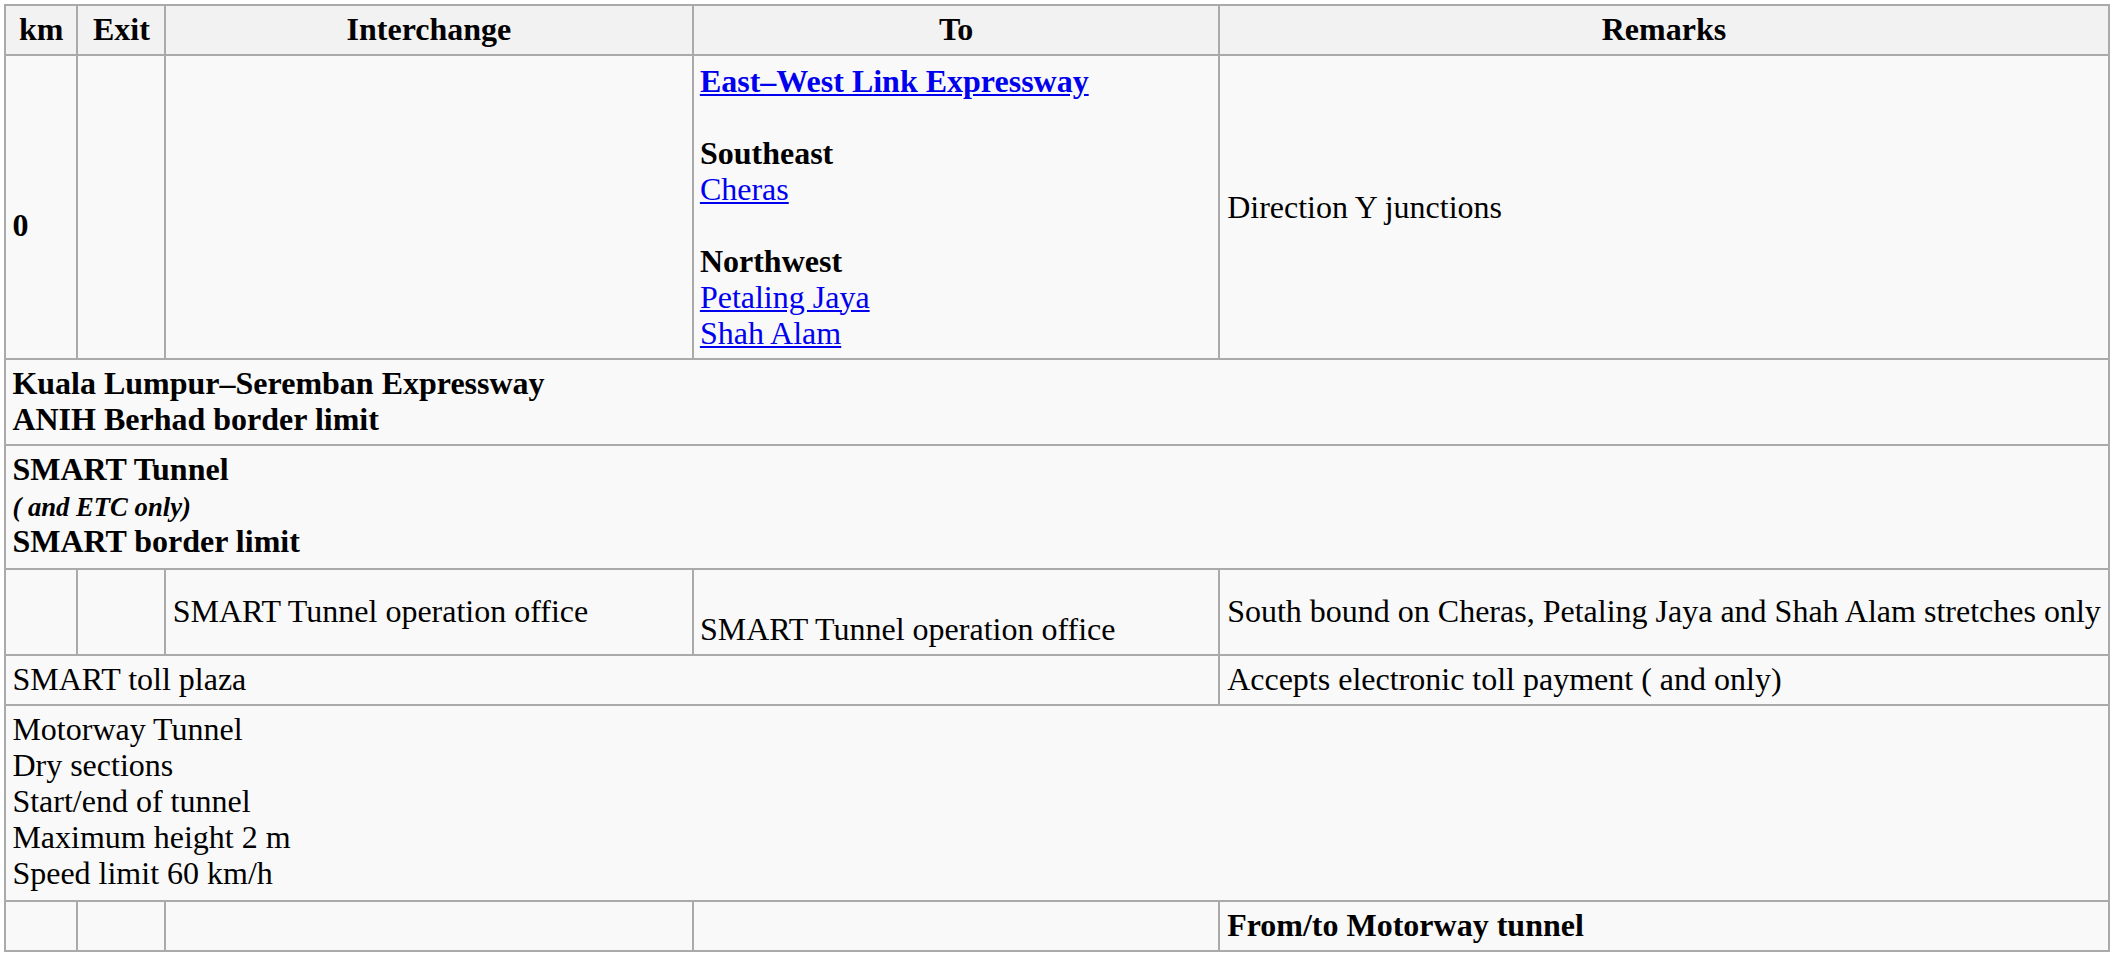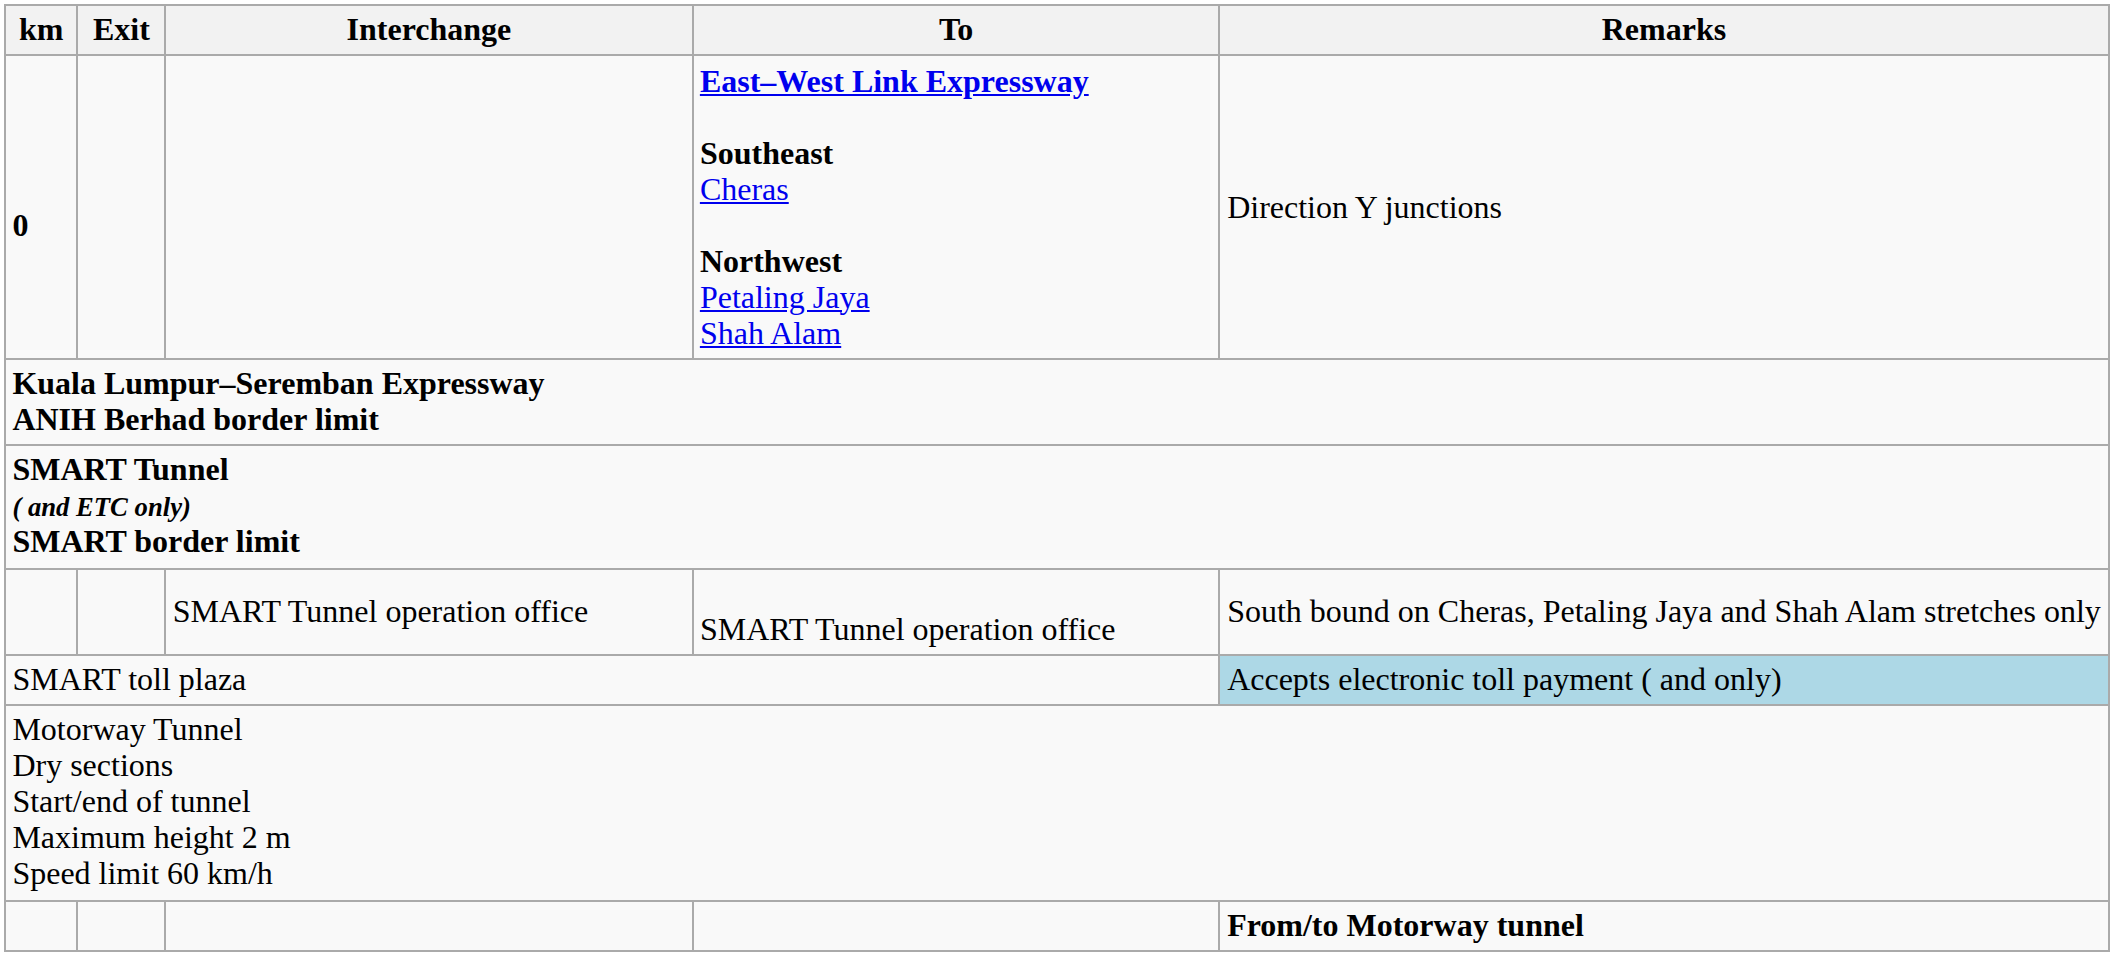(1504, 679) no background -> (1504, 679) lightblue background
